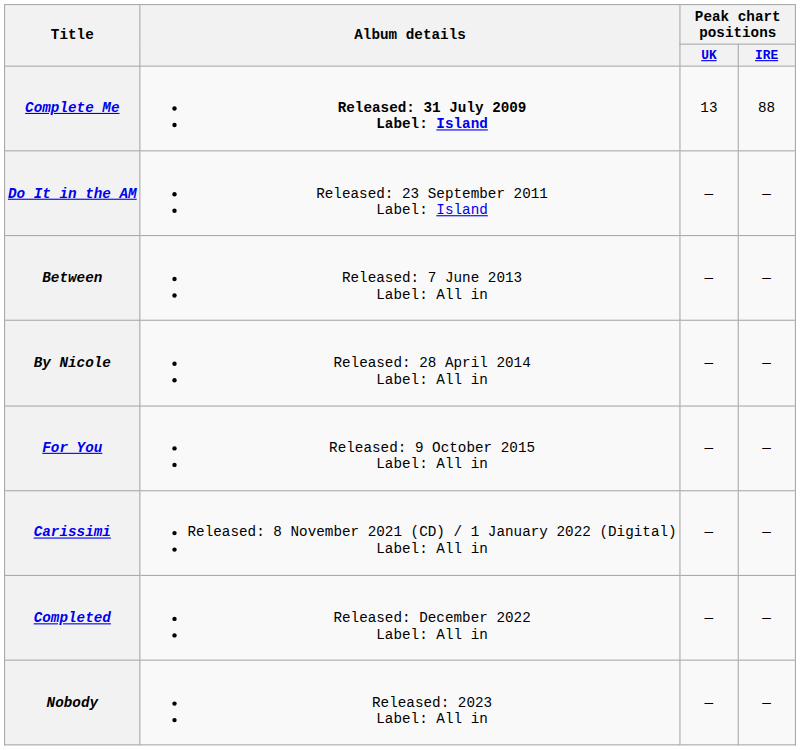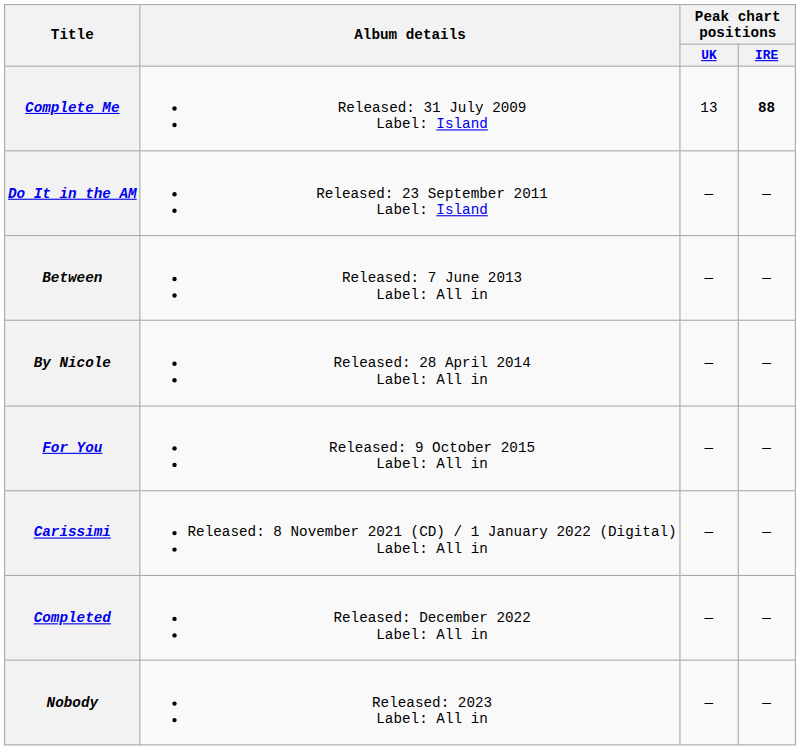(410, 117) bold -> (410, 117) normal
(767, 108) normal -> (767, 108) bold
